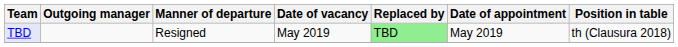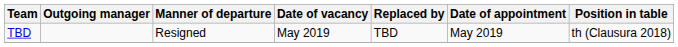(19, 33) lavender background -> (19, 33) no background
(386, 33) lightgreen background -> (386, 33) no background
